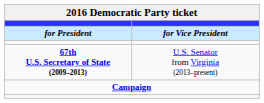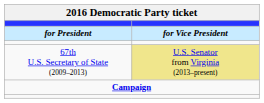(68, 62) bold -> (68, 62) normal
(195, 62) no background -> (195, 62) khaki background
